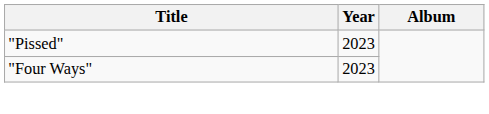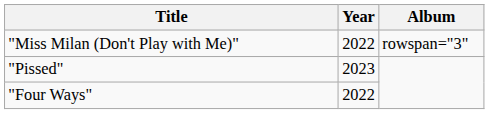+ row: (124, 43)
(359, 69) 2023 -> (359, 95) 2022
